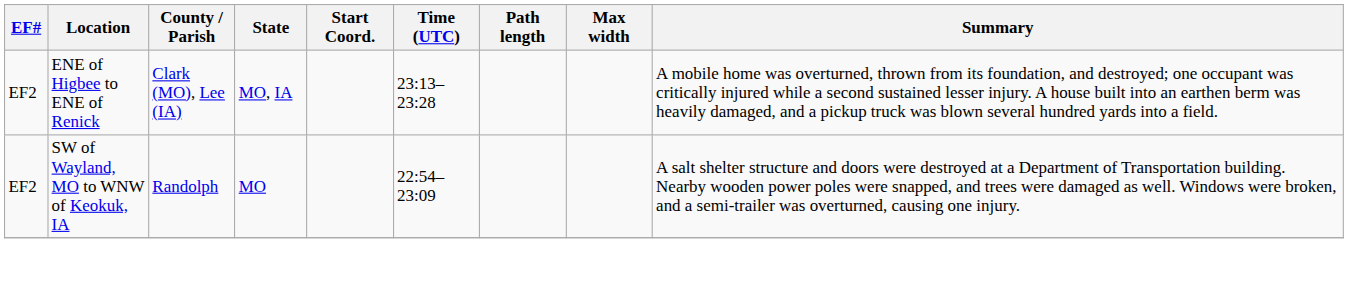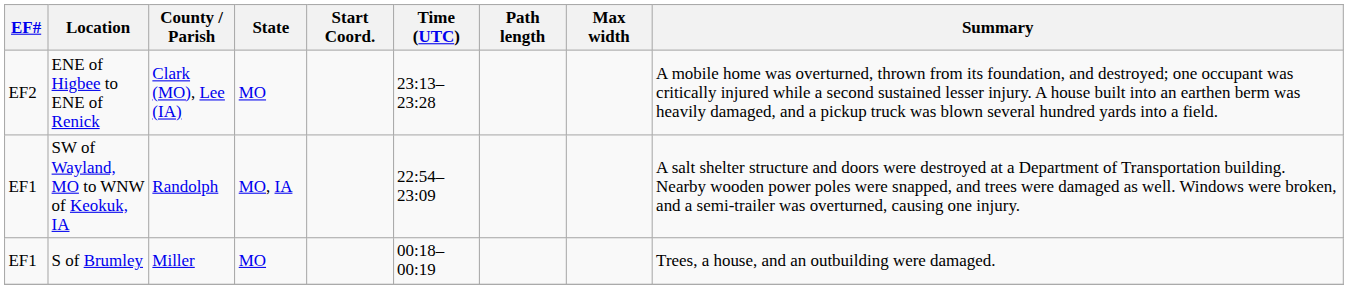(266, 92) MO, IA -> (252, 92) MO
(23, 186) EF2 -> (23, 186) EF1
(252, 186) MO -> (266, 186) MO, IA
+ row: (97, 260)
